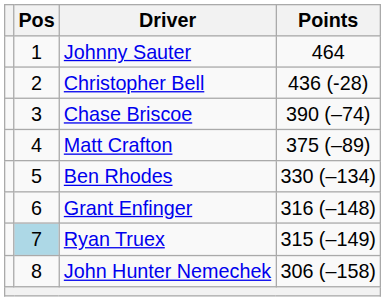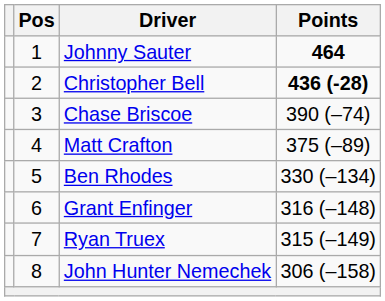(328, 52) normal -> (328, 52) bold
(328, 83) normal -> (328, 83) bold
(37, 239) lightblue background -> (37, 239) no background
